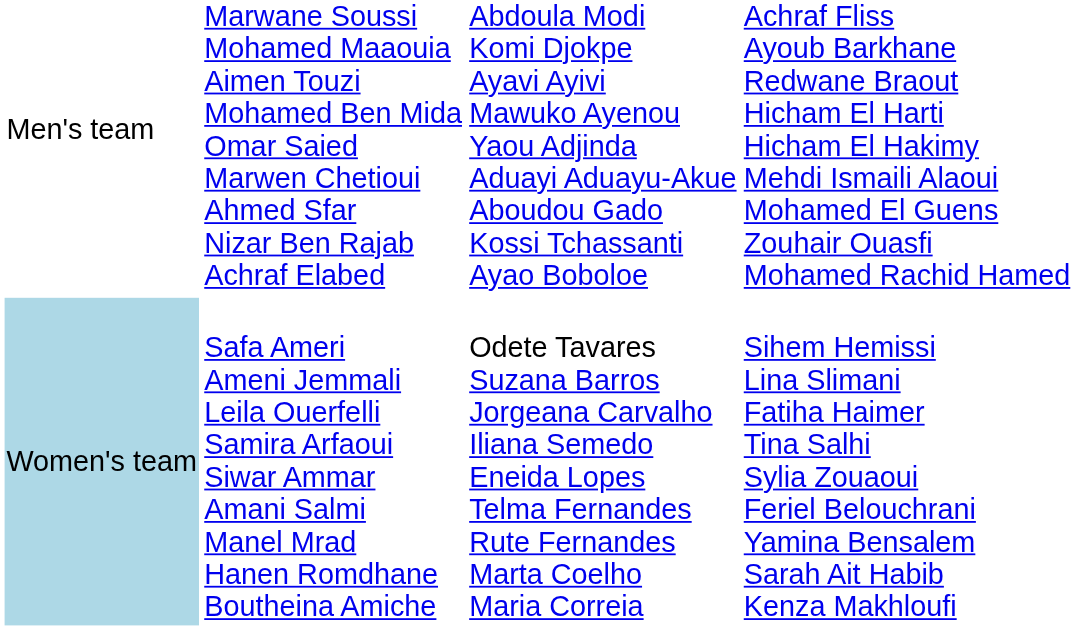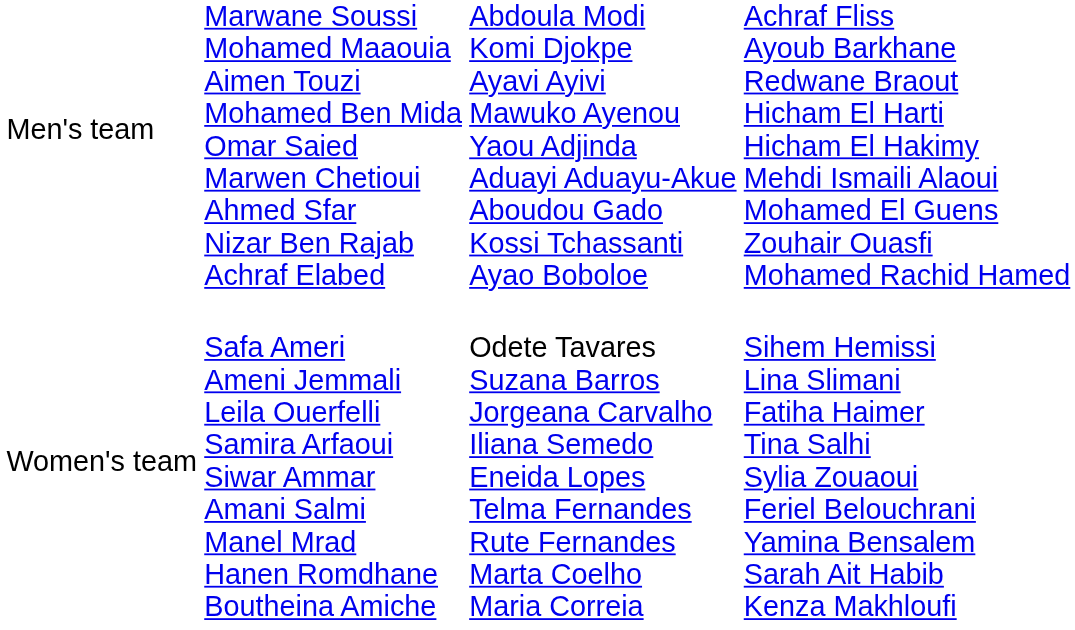(102, 461) lightblue background -> (102, 461) no background
